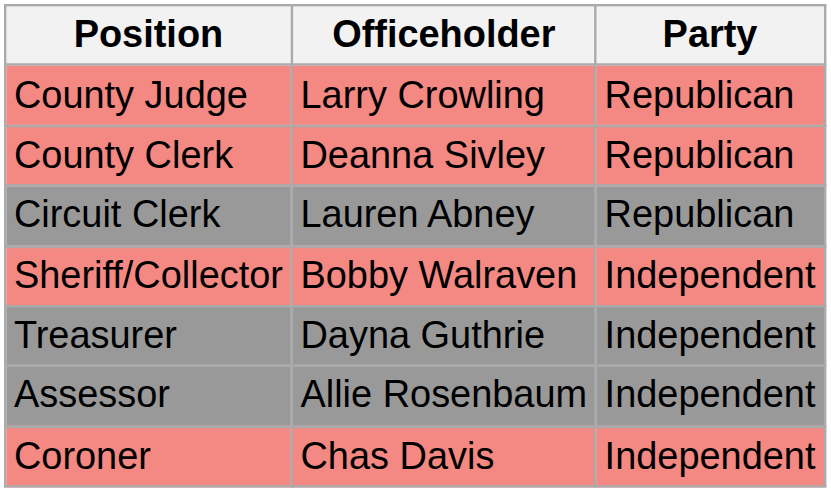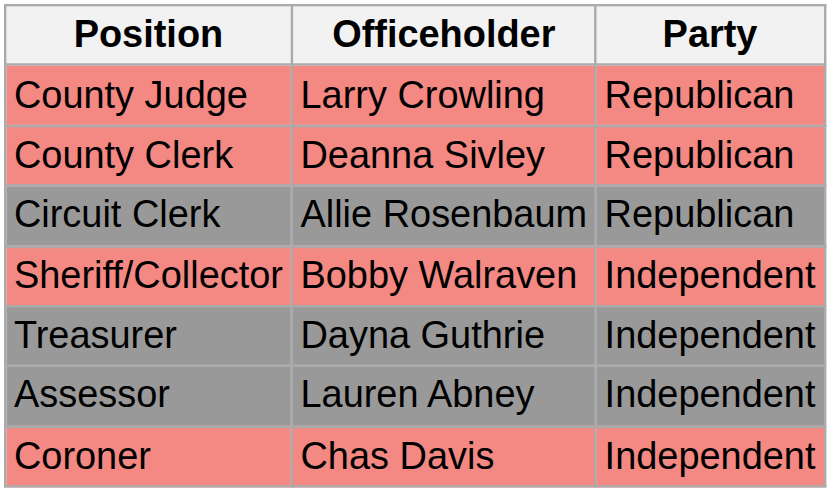(417, 214) Lauren Abney -> (444, 214) Allie Rosenbaum
(444, 395) Allie Rosenbaum -> (417, 395) Lauren Abney
